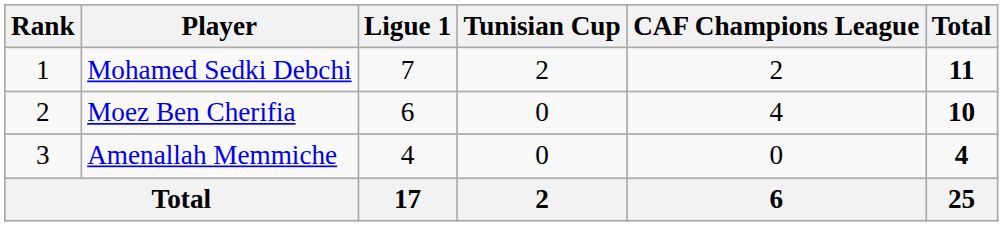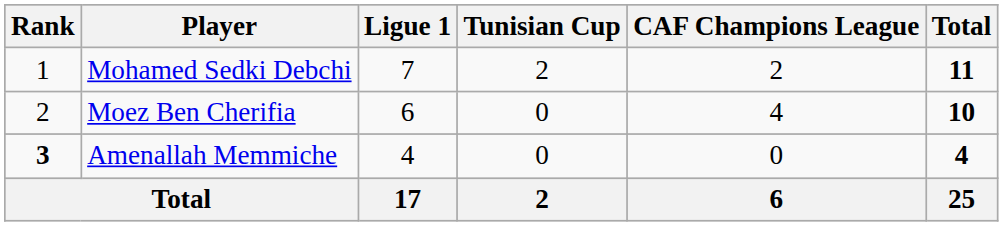(43, 155) normal -> (43, 155) bold
